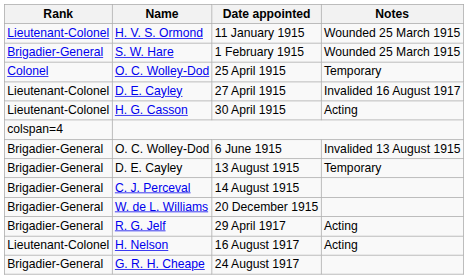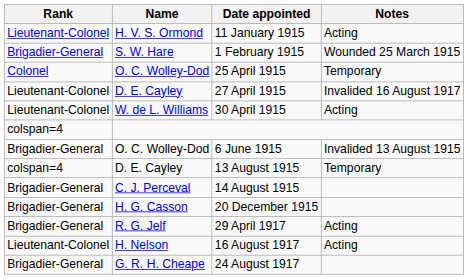(392, 33) Wounded 25 March 1915 -> (341, 33) Acting
(151, 110) H. G. Casson -> (161, 110) W. de L. Williams
(55, 168) Brigadier-General -> (35, 168) colspan=4
(161, 206) W. de L. Williams -> (151, 206) H. G. Casson
